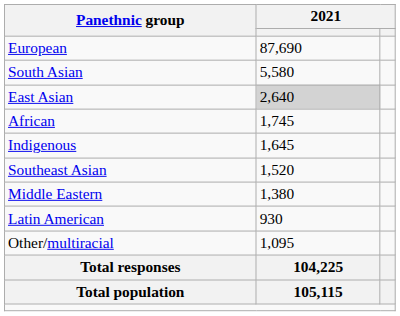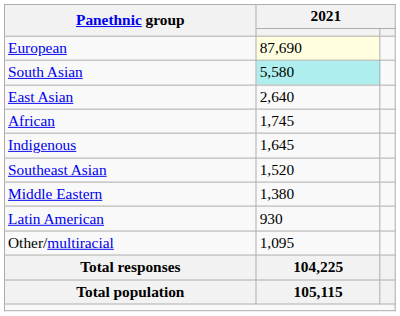(281, 48) no background -> (281, 48) lightyellow background
(277, 72) no background -> (277, 72) paleturquoise background
(277, 96) lightgrey background -> (277, 96) no background
